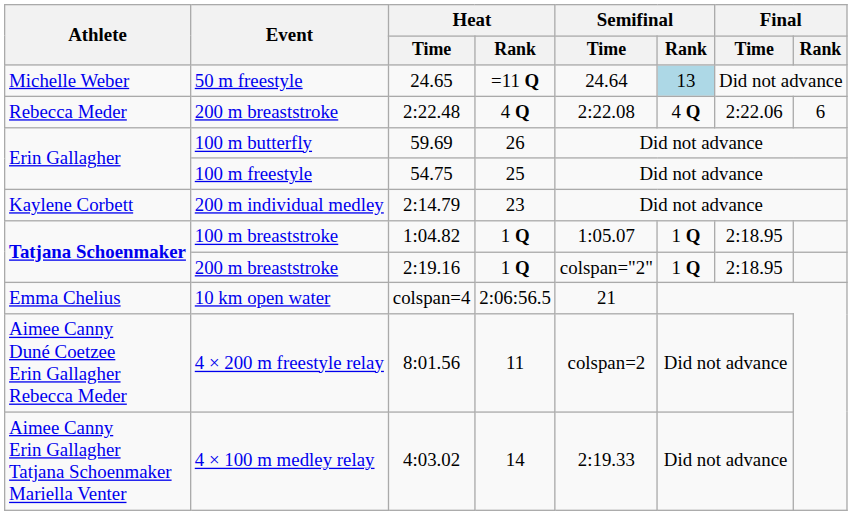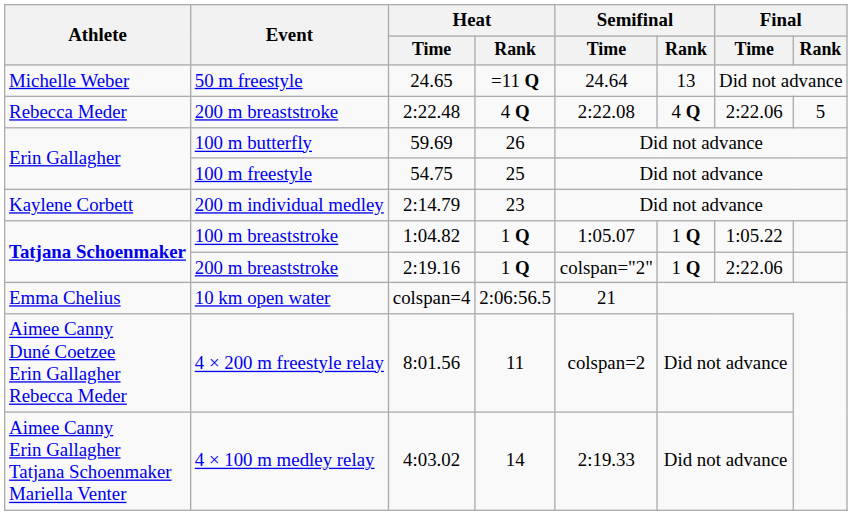(686, 80) lightblue background -> (686, 80) no background
(820, 112) 6 -> (820, 112) 5
(754, 236) 2:18.95 -> (754, 236) 1:05.22
(754, 267) 2:18.95 -> (754, 267) 2:22.06
